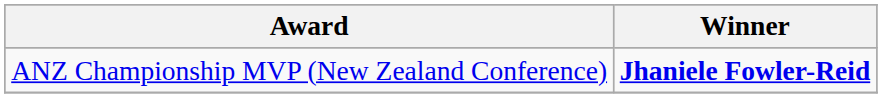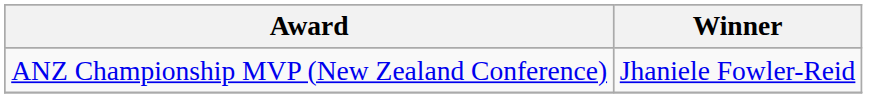(745, 69) bold -> (738, 69) normal
